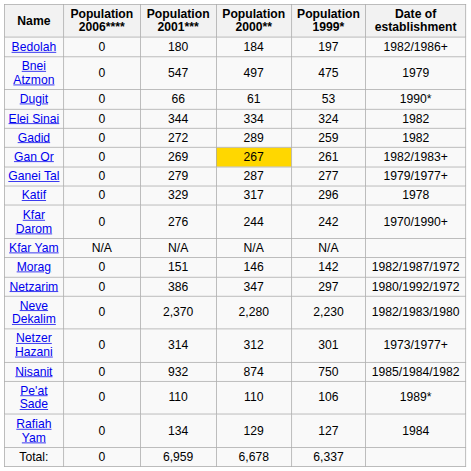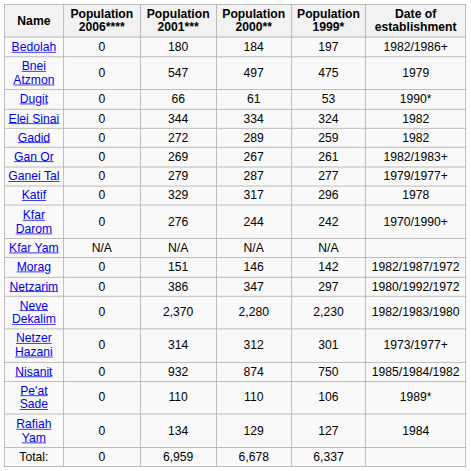(254, 157) gold background -> (254, 157) no background
